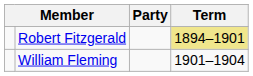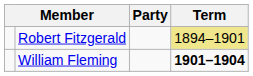(210, 60) normal -> (210, 60) bold
